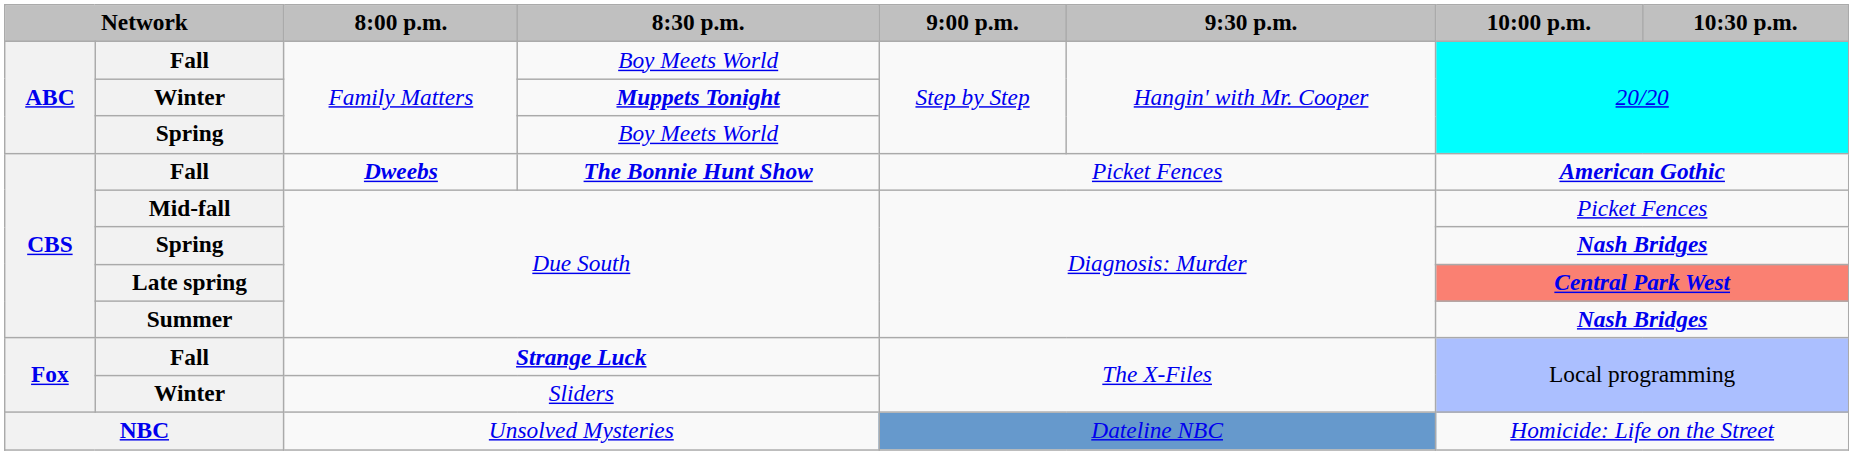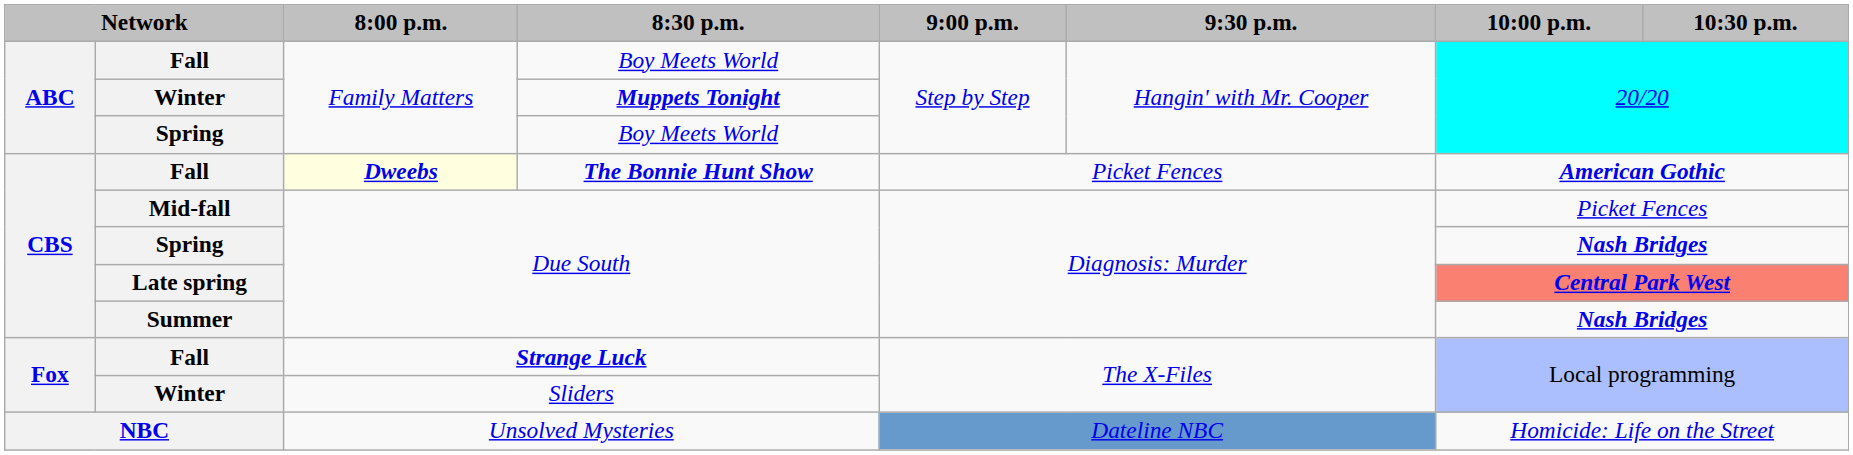(401, 171) no background -> (401, 171) lightyellow background
